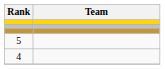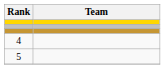(19, 41) 5 -> (19, 41) 4
(19, 56) 4 -> (19, 56) 5
